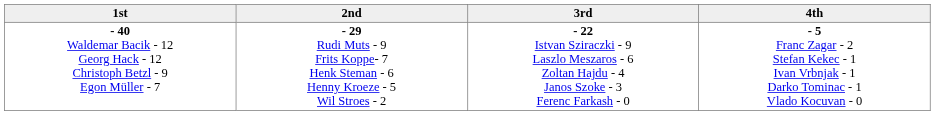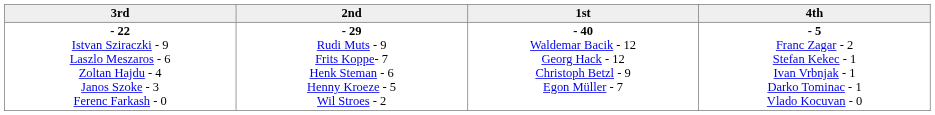columns swapped: (120, 13) <-> (583, 13)
